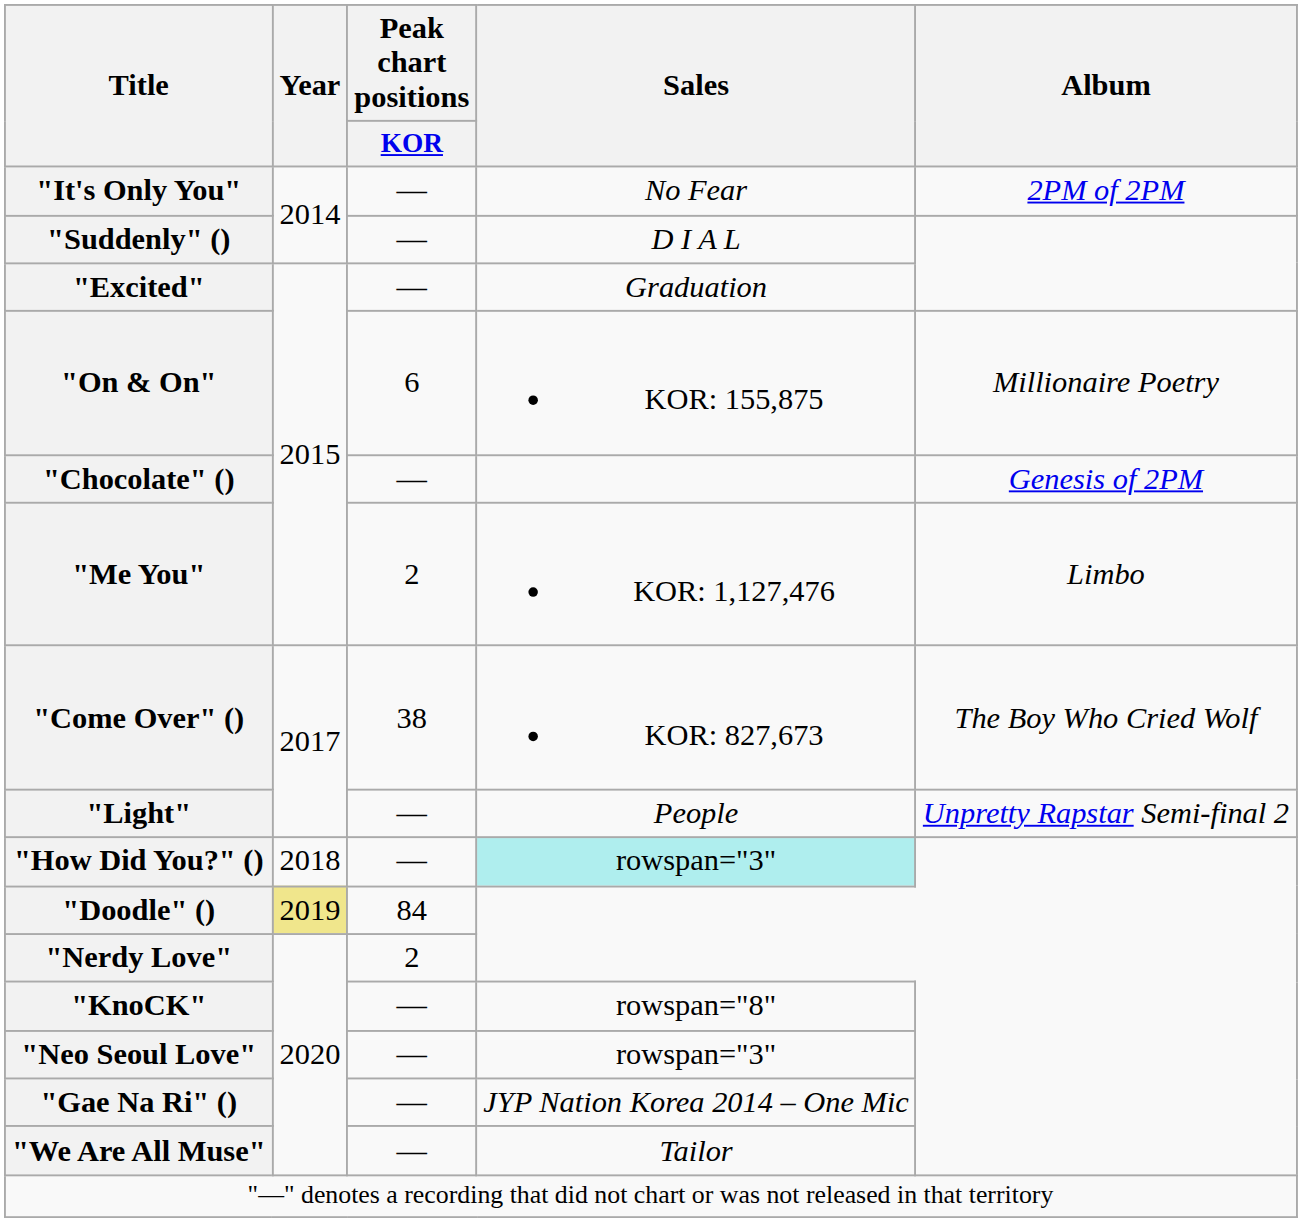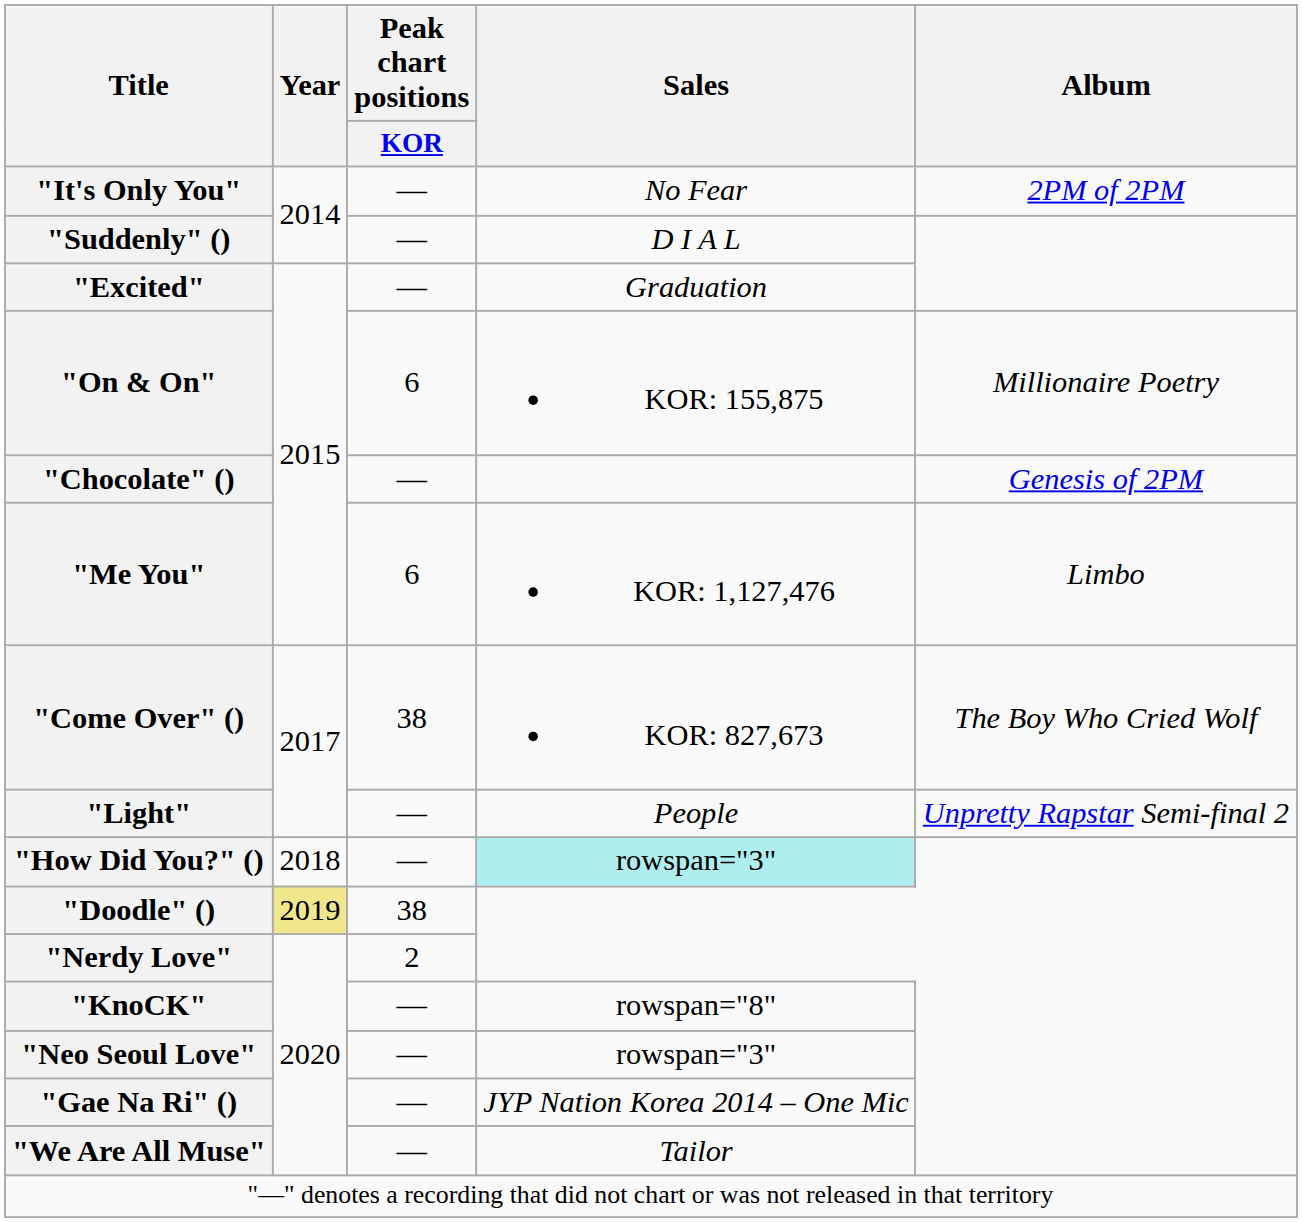(412, 573) 2 -> (412, 573) 6
(412, 909) 84 -> (412, 909) 38
